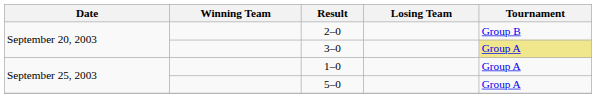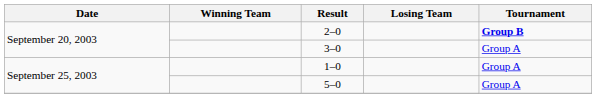(501, 31) normal -> (503, 31) bold
(501, 48) khaki background -> (501, 48) no background
